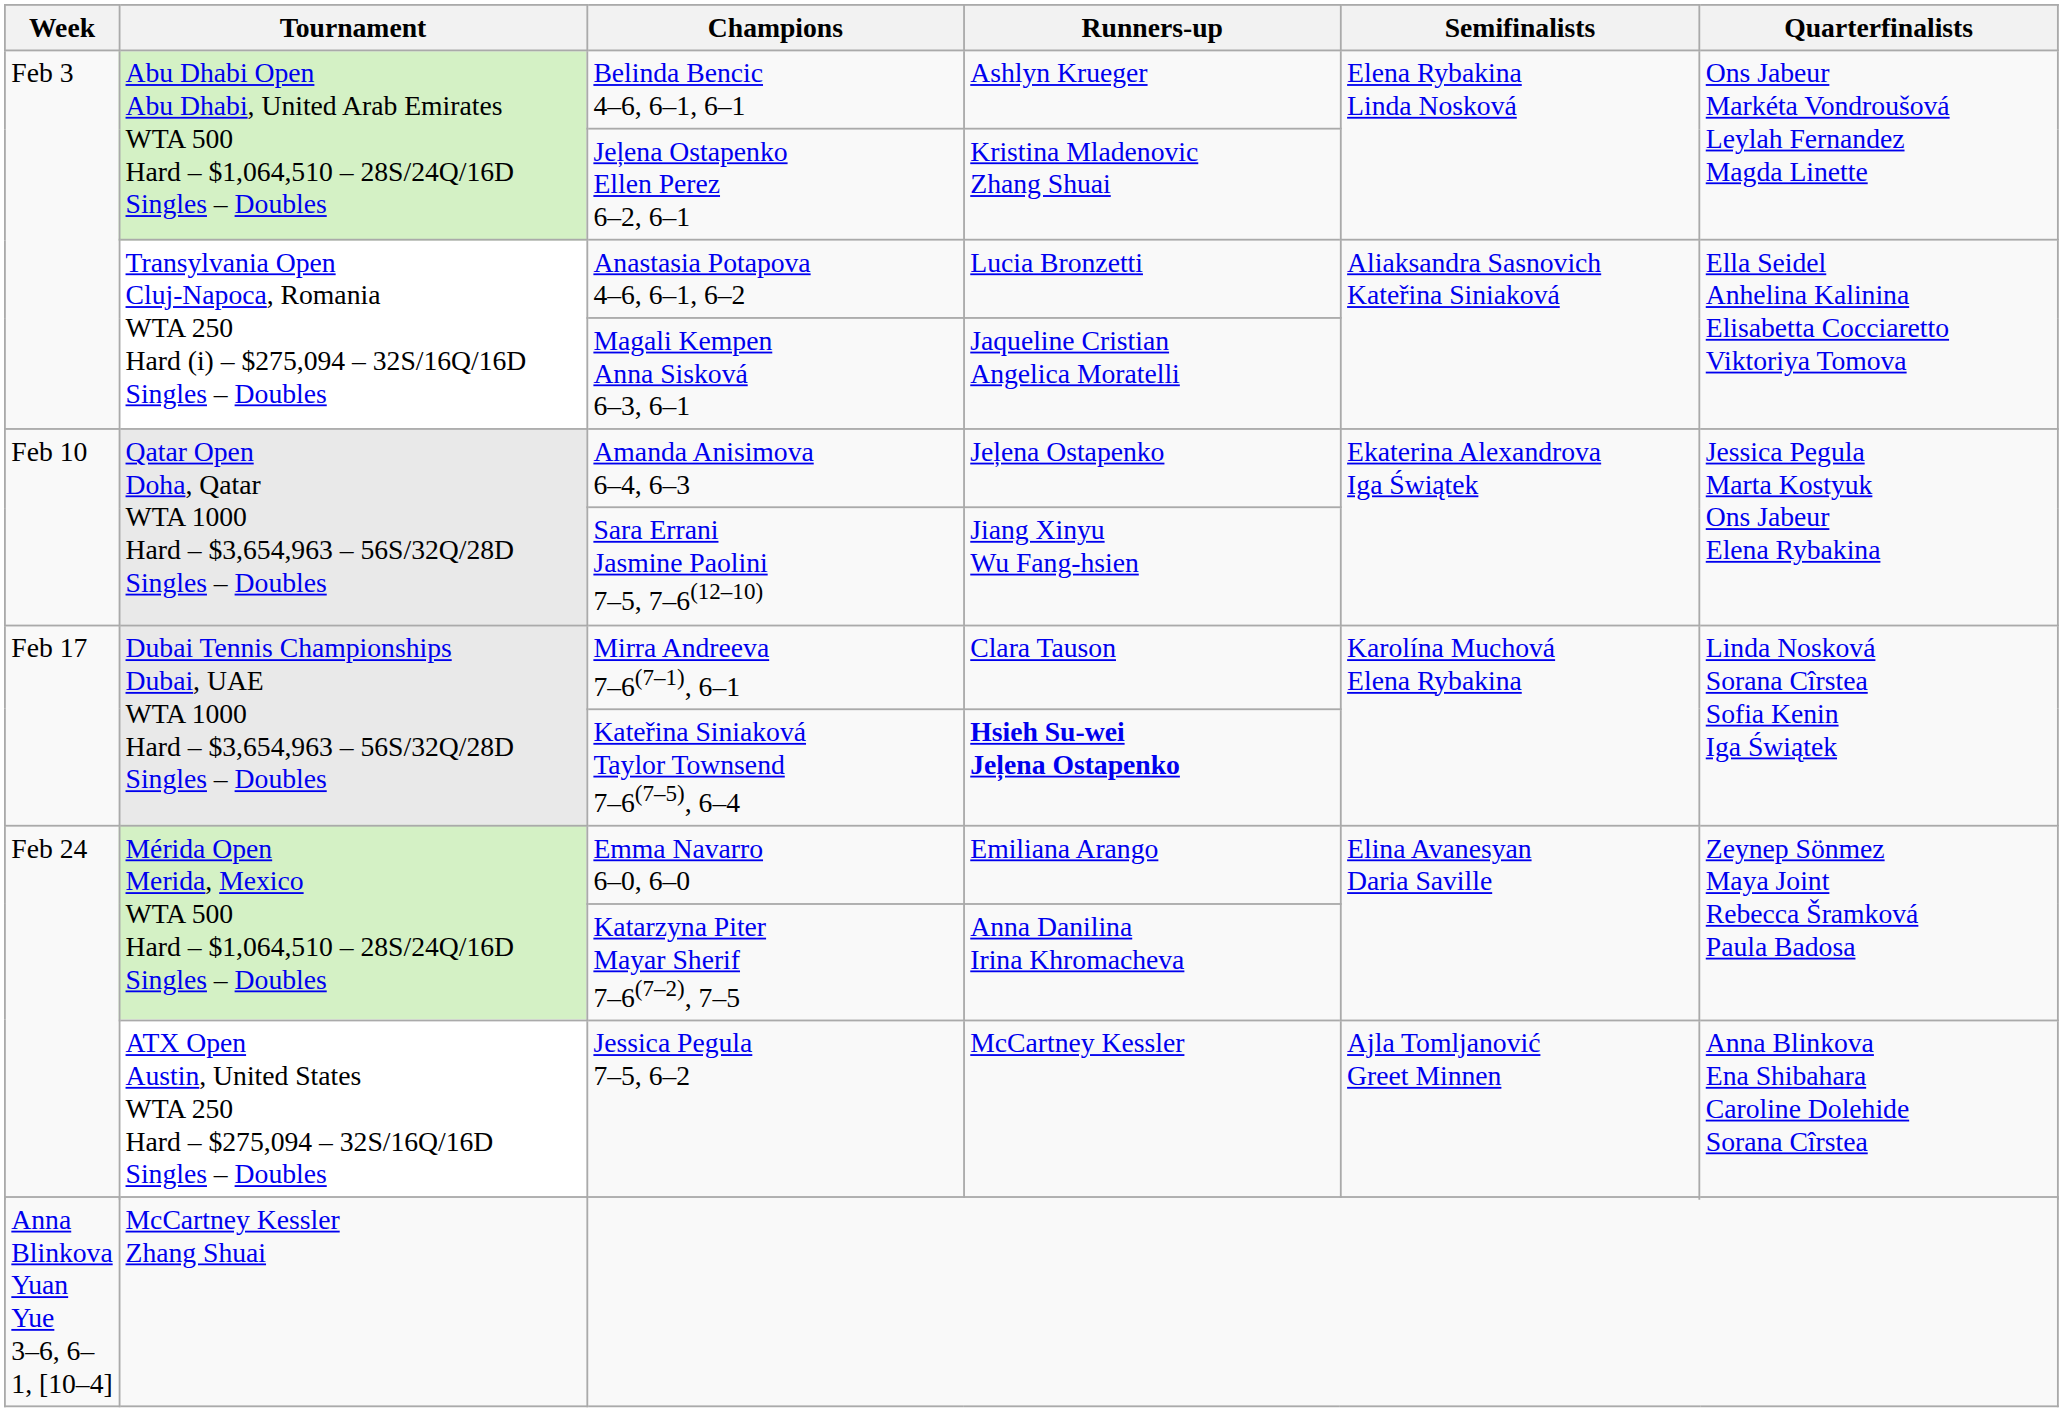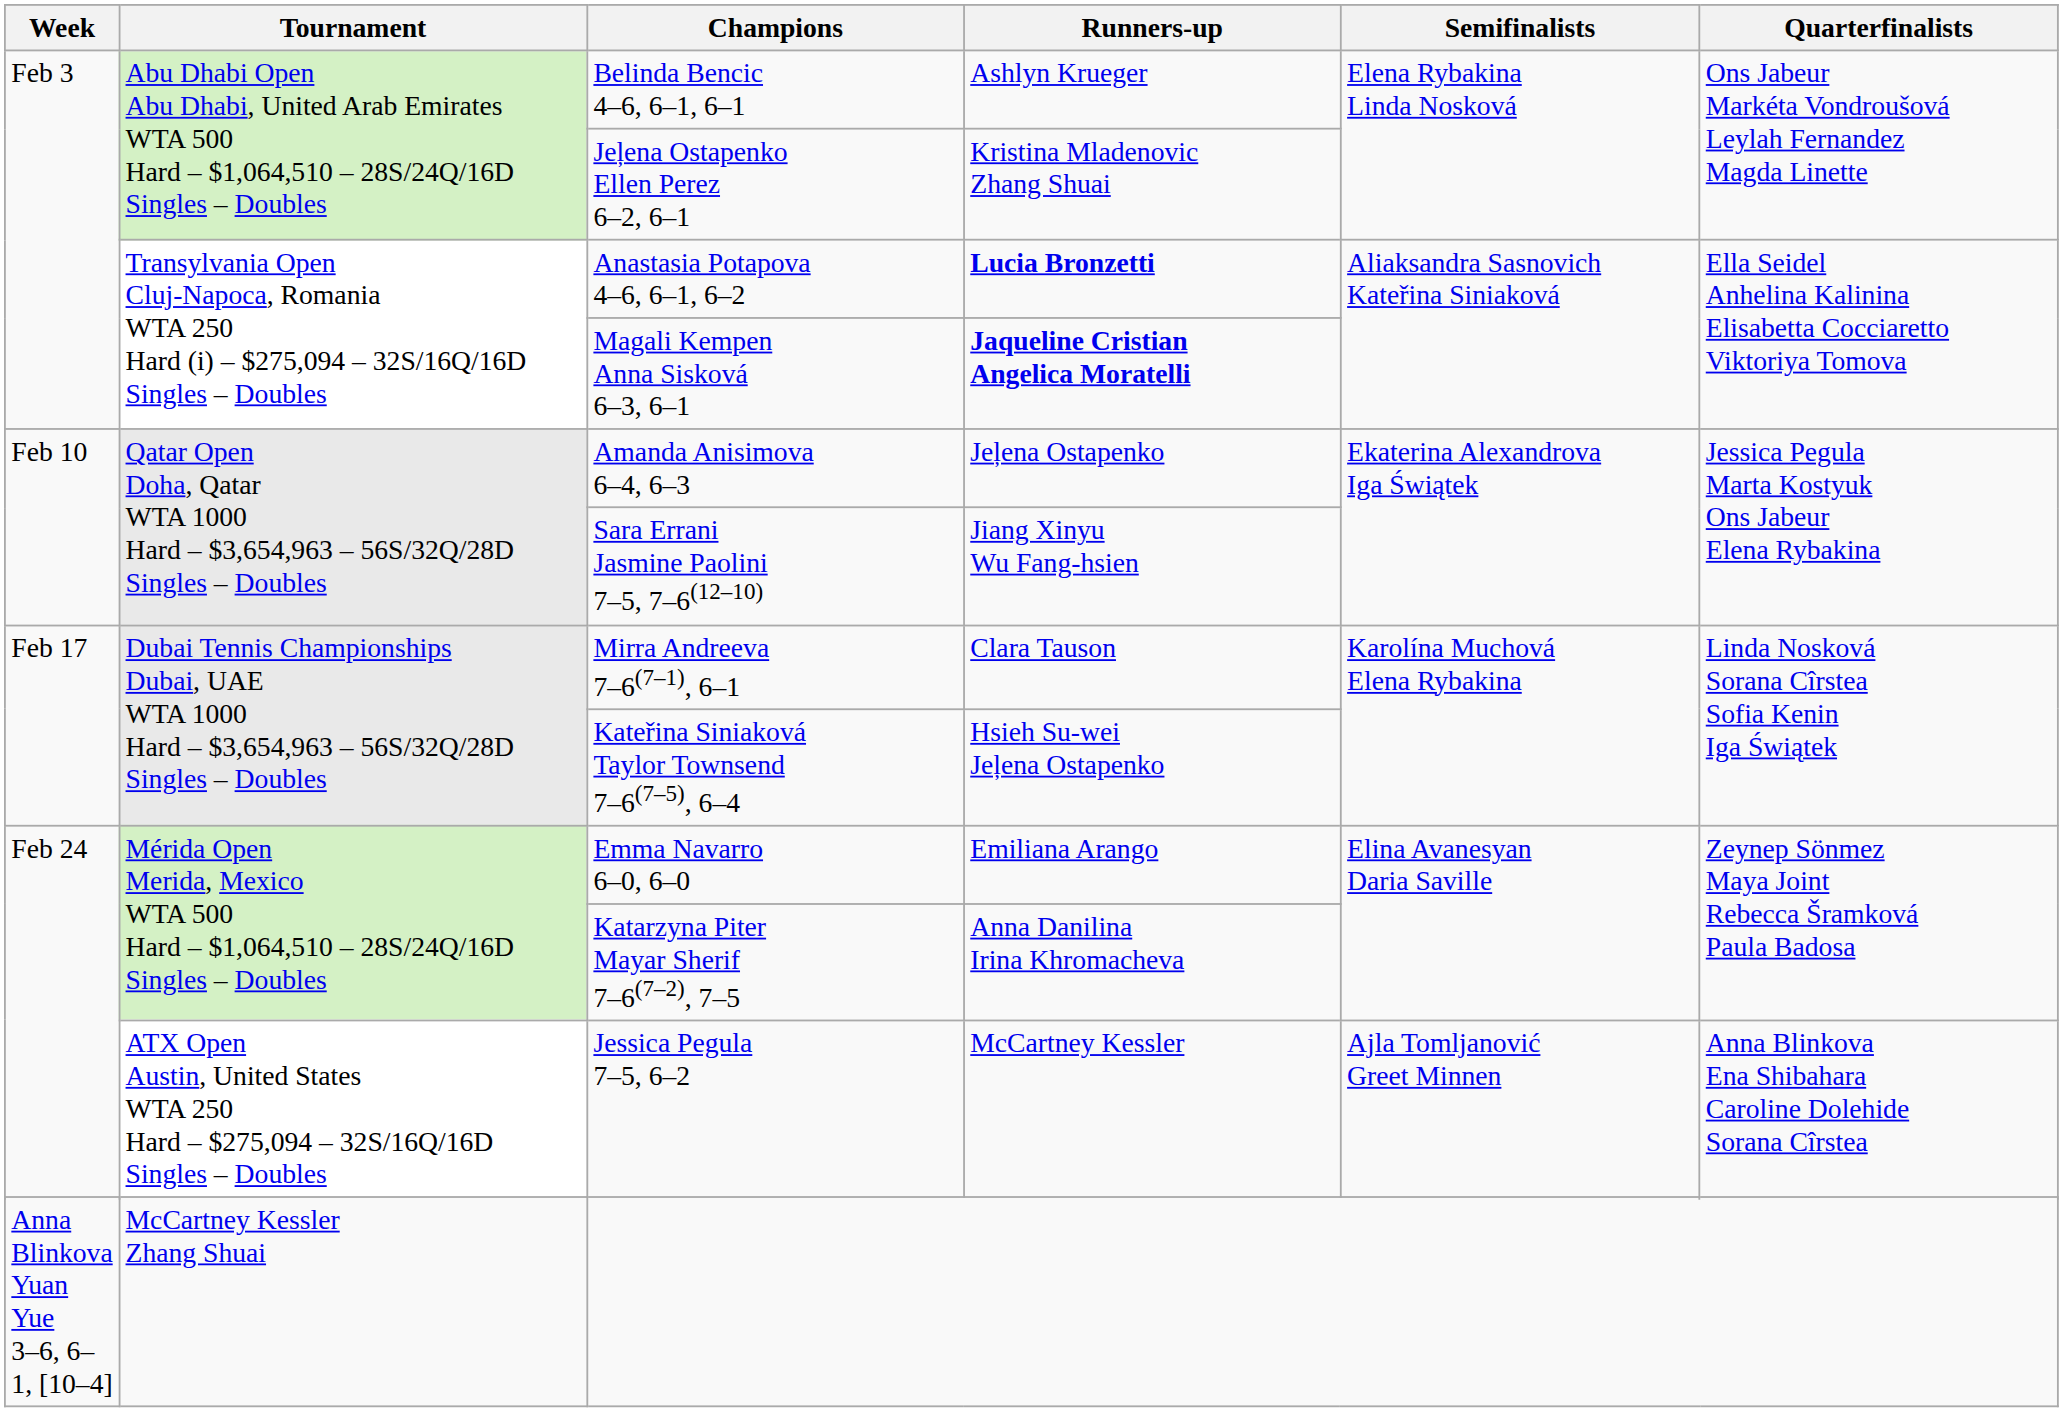(1057, 262) normal -> (1063, 262) bold
(1075, 357) normal -> (1080, 357) bold
(1075, 747) bold -> (1067, 747) normal
